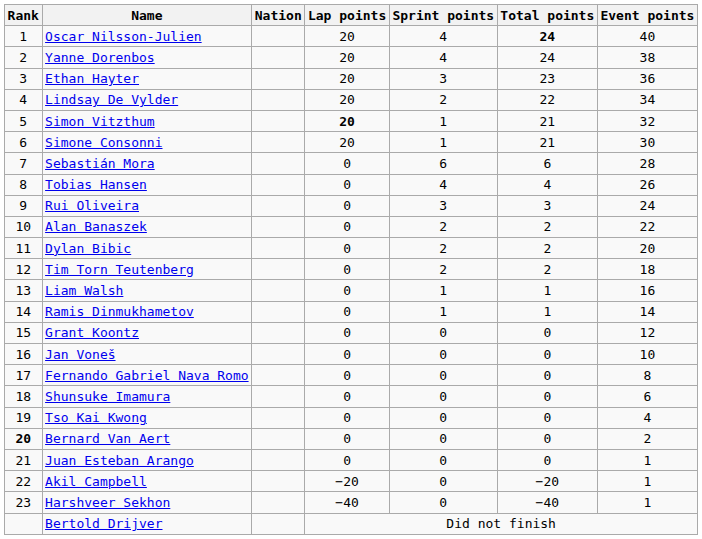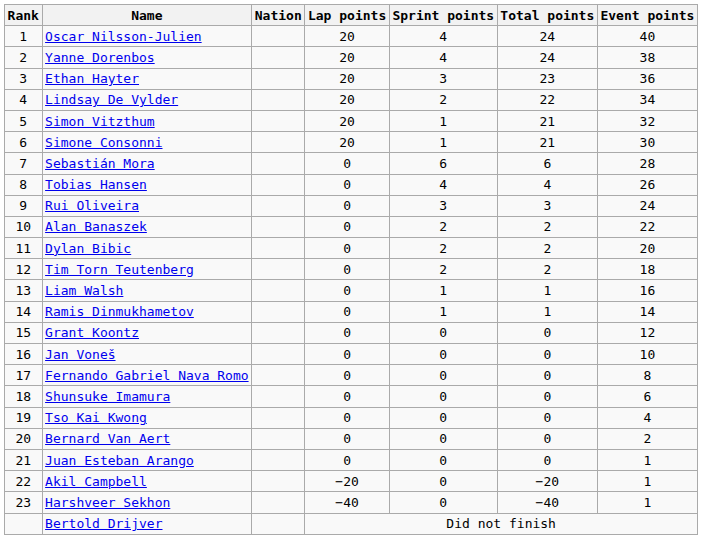(547, 36) bold -> (547, 36) normal
(347, 121) bold -> (347, 121) normal
(23, 439) bold -> (23, 439) normal
